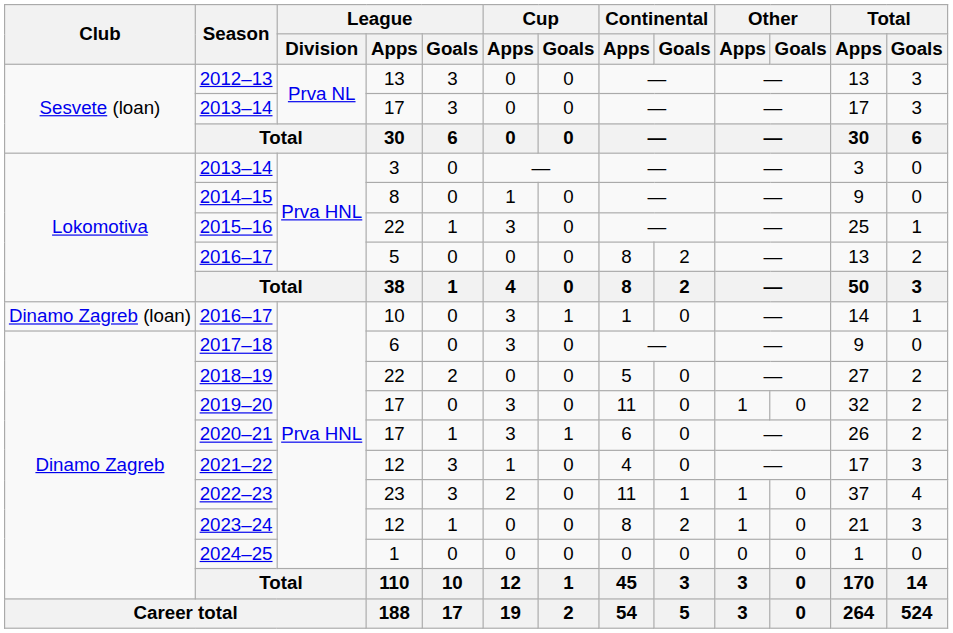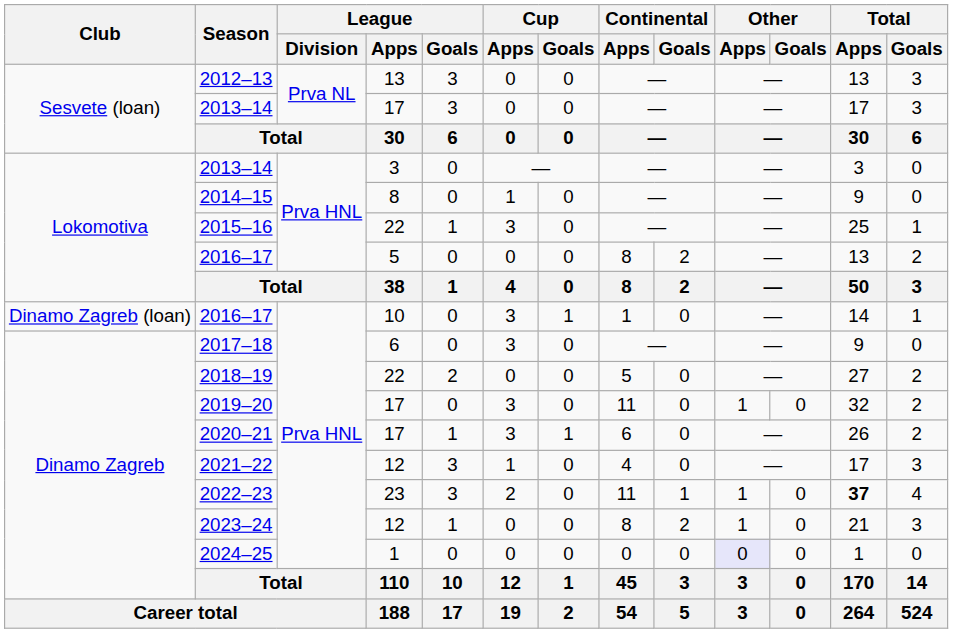(859, 494) normal -> (859, 494) bold
(743, 553) no background -> (743, 553) lavender background
